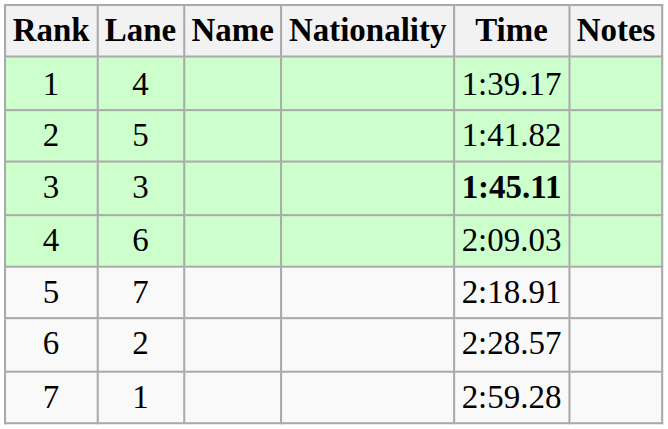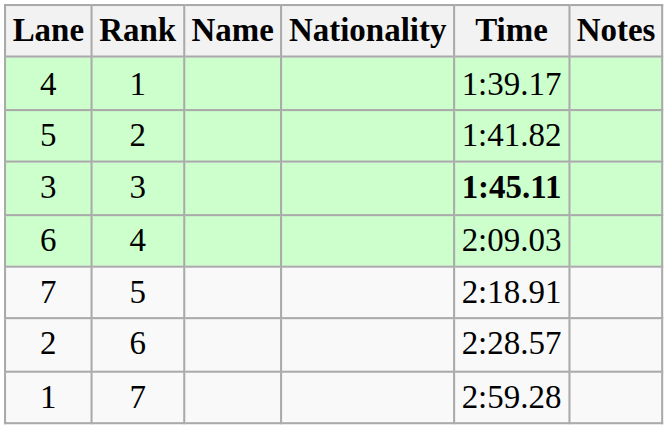columns swapped: (51, 30) <-> (140, 30)
